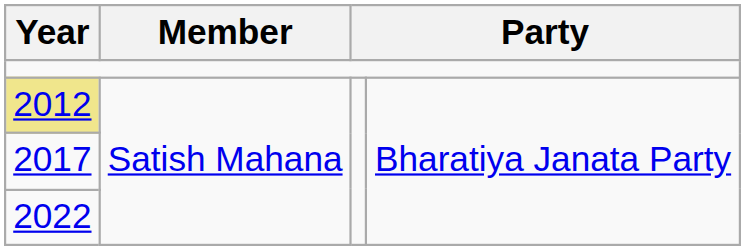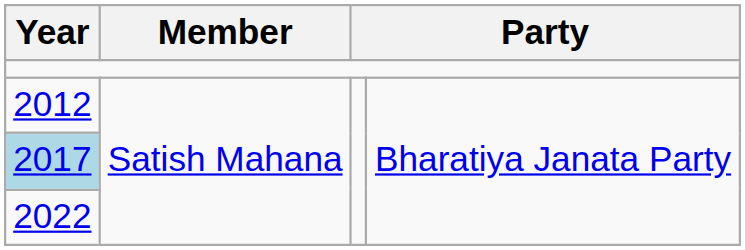(52, 104) khaki background -> (52, 104) no background
(52, 160) no background -> (52, 160) lightblue background
